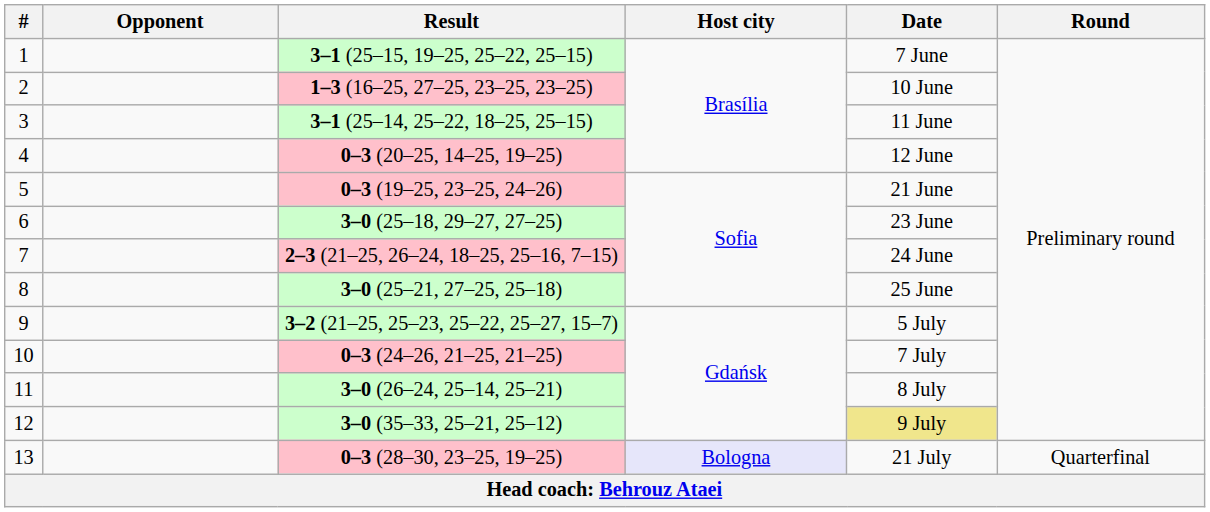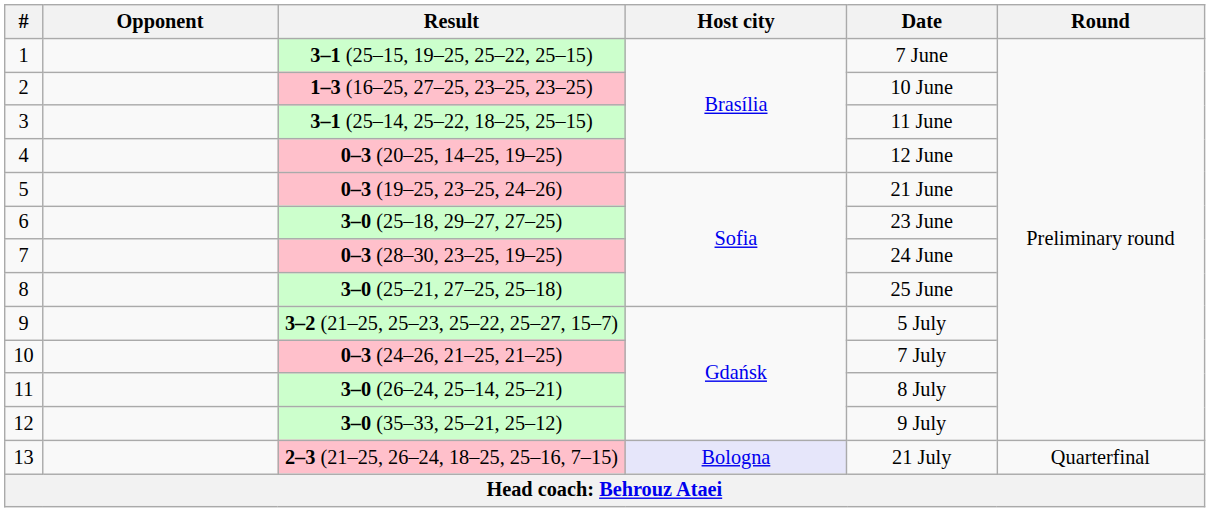(451, 256) 2–3 (21–25, 26–24, 18–25, 25–16, 7–15) -> (451, 256) 0–3 (28–30, 23–25, 19–25)
(922, 423) khaki background -> (922, 423) no background
(451, 456) 0–3 (28–30, 23–25, 19–25) -> (451, 456) 2–3 (21–25, 26–24, 18–25, 25–16, 7–15)
